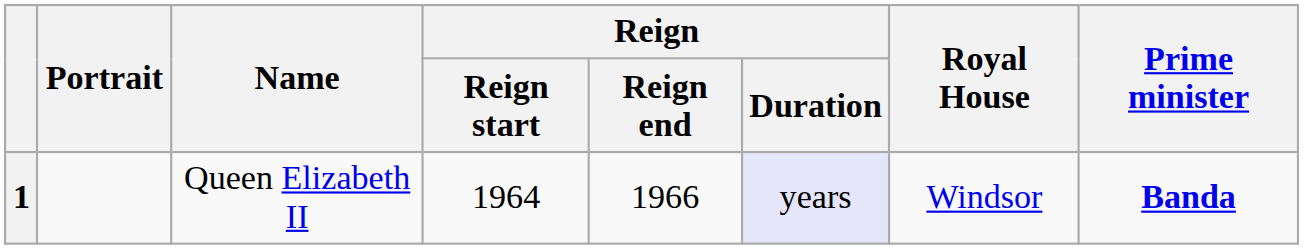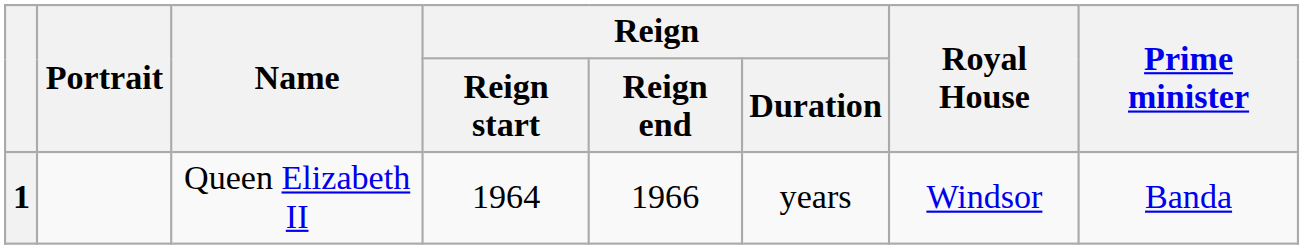(816, 197) lavender background -> (816, 197) no background
(1189, 197) bold -> (1189, 197) normal
